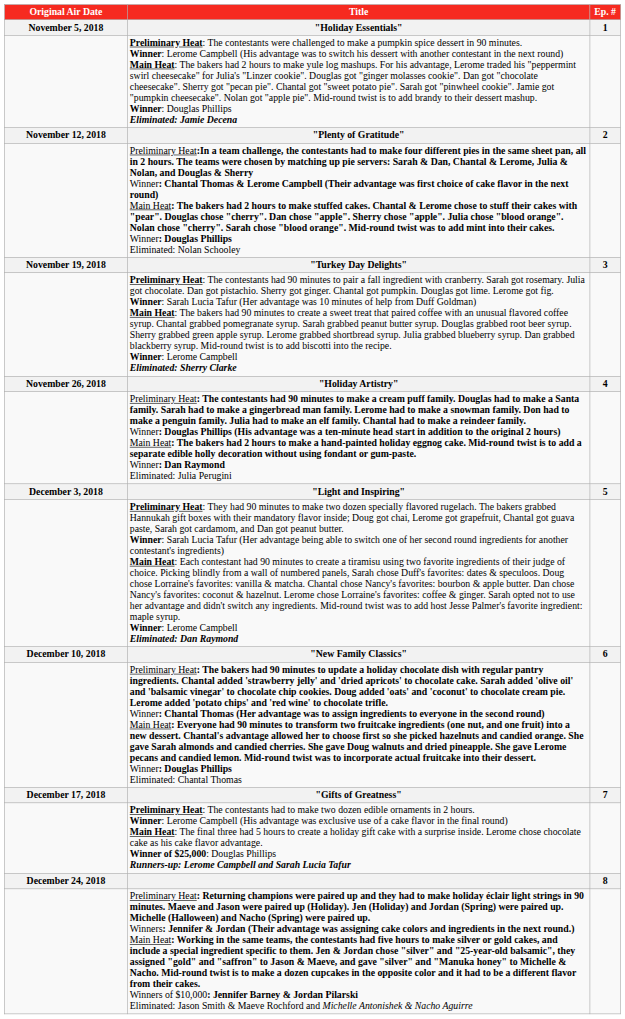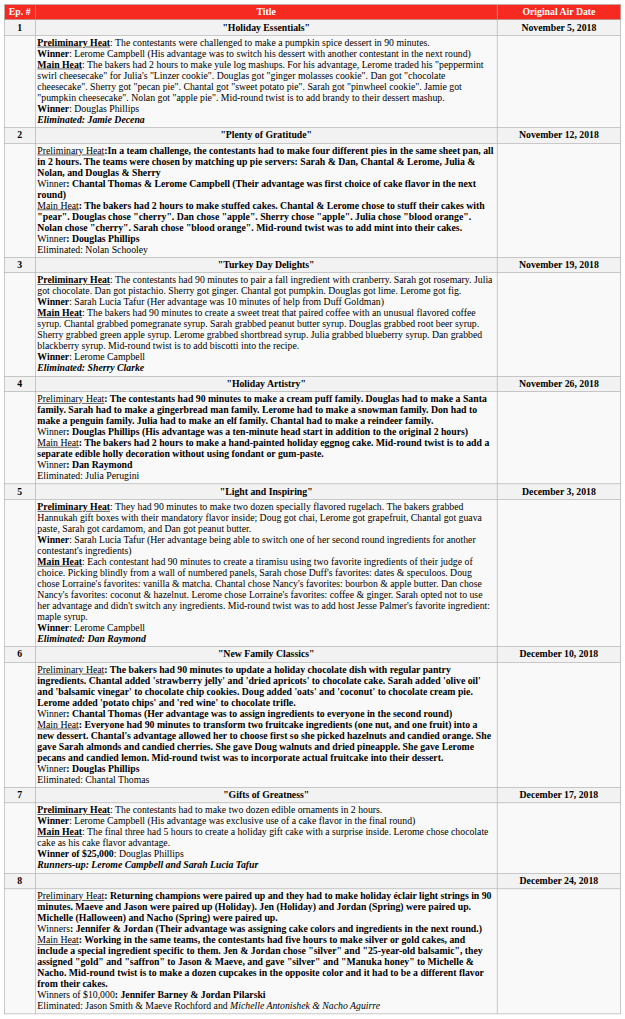columns swapped: (605, 27) <-> (66, 27)
